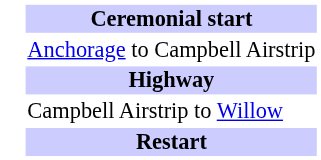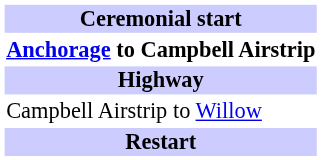(171, 49) normal -> (161, 49) bold
